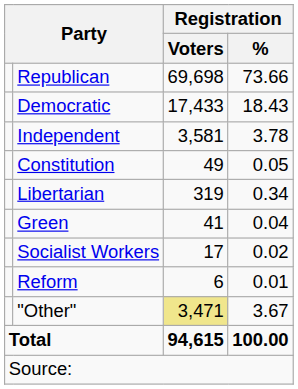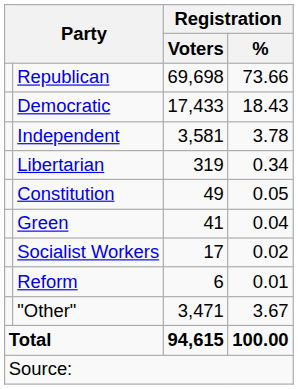rows swapped: (61, 194) <-> (66, 164)
(201, 310) khaki background -> (201, 310) no background
